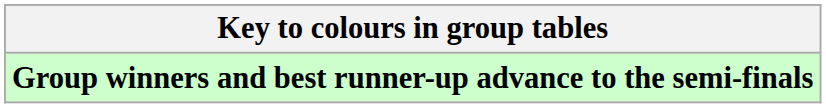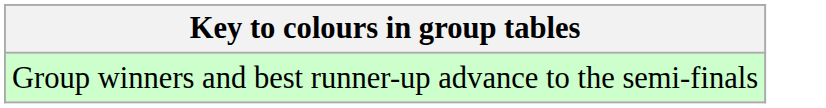(413, 77) bold -> (385, 77) normal
